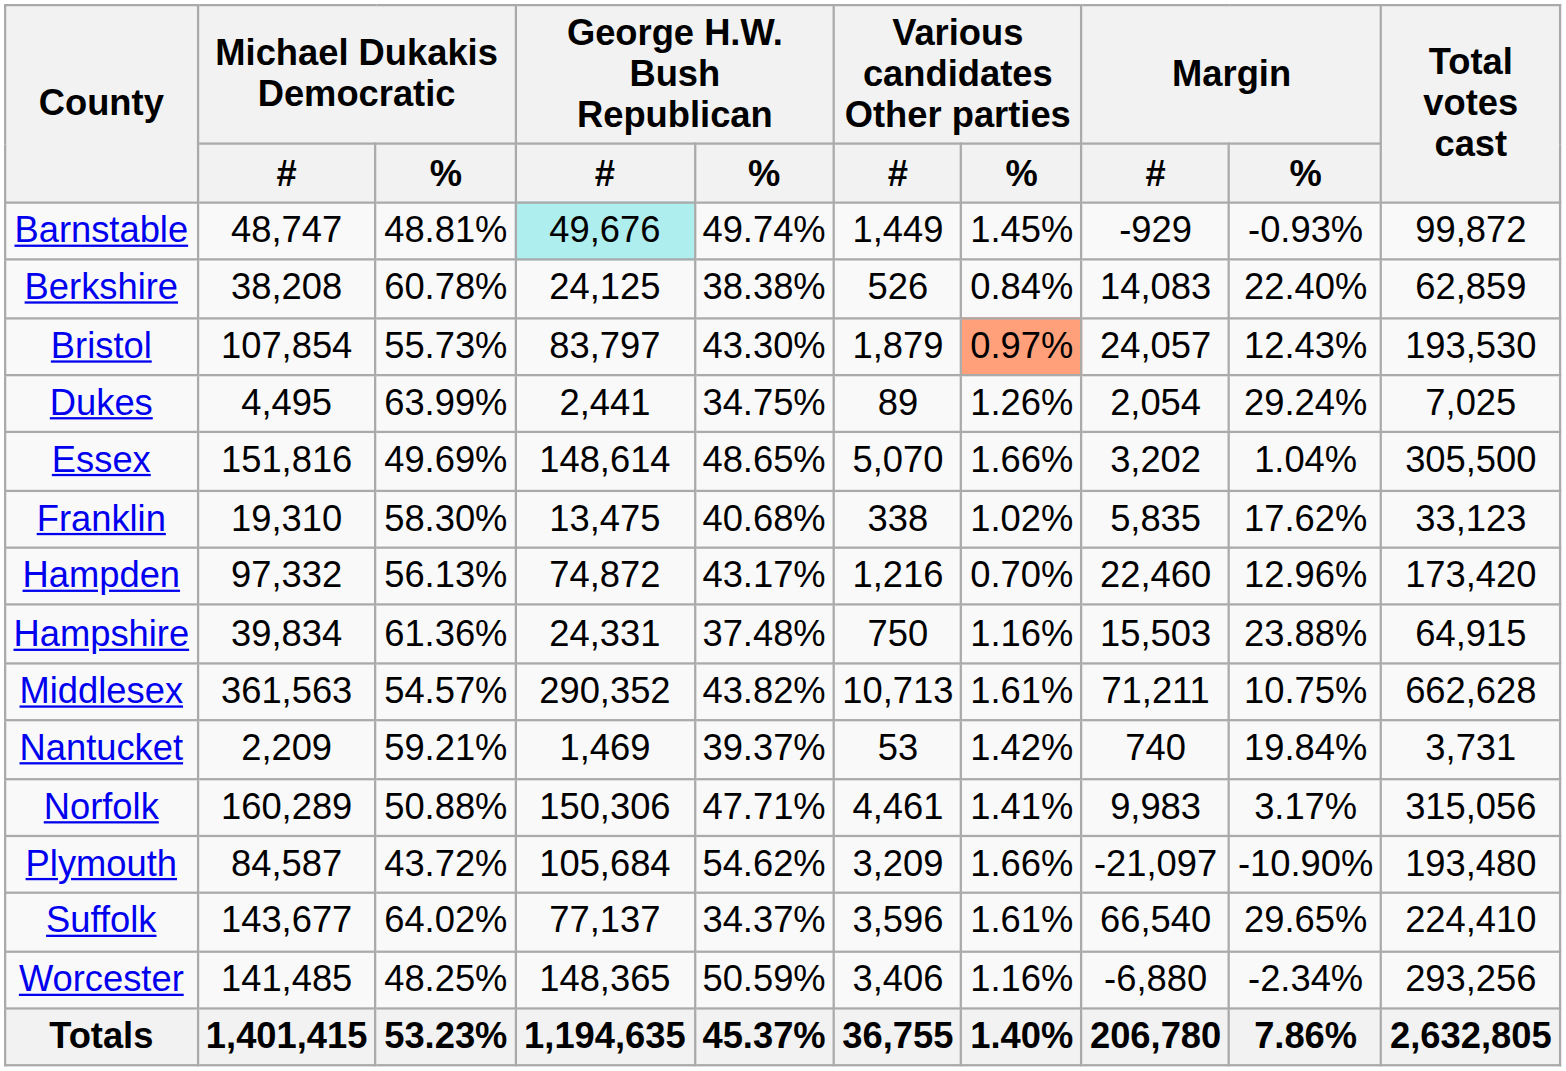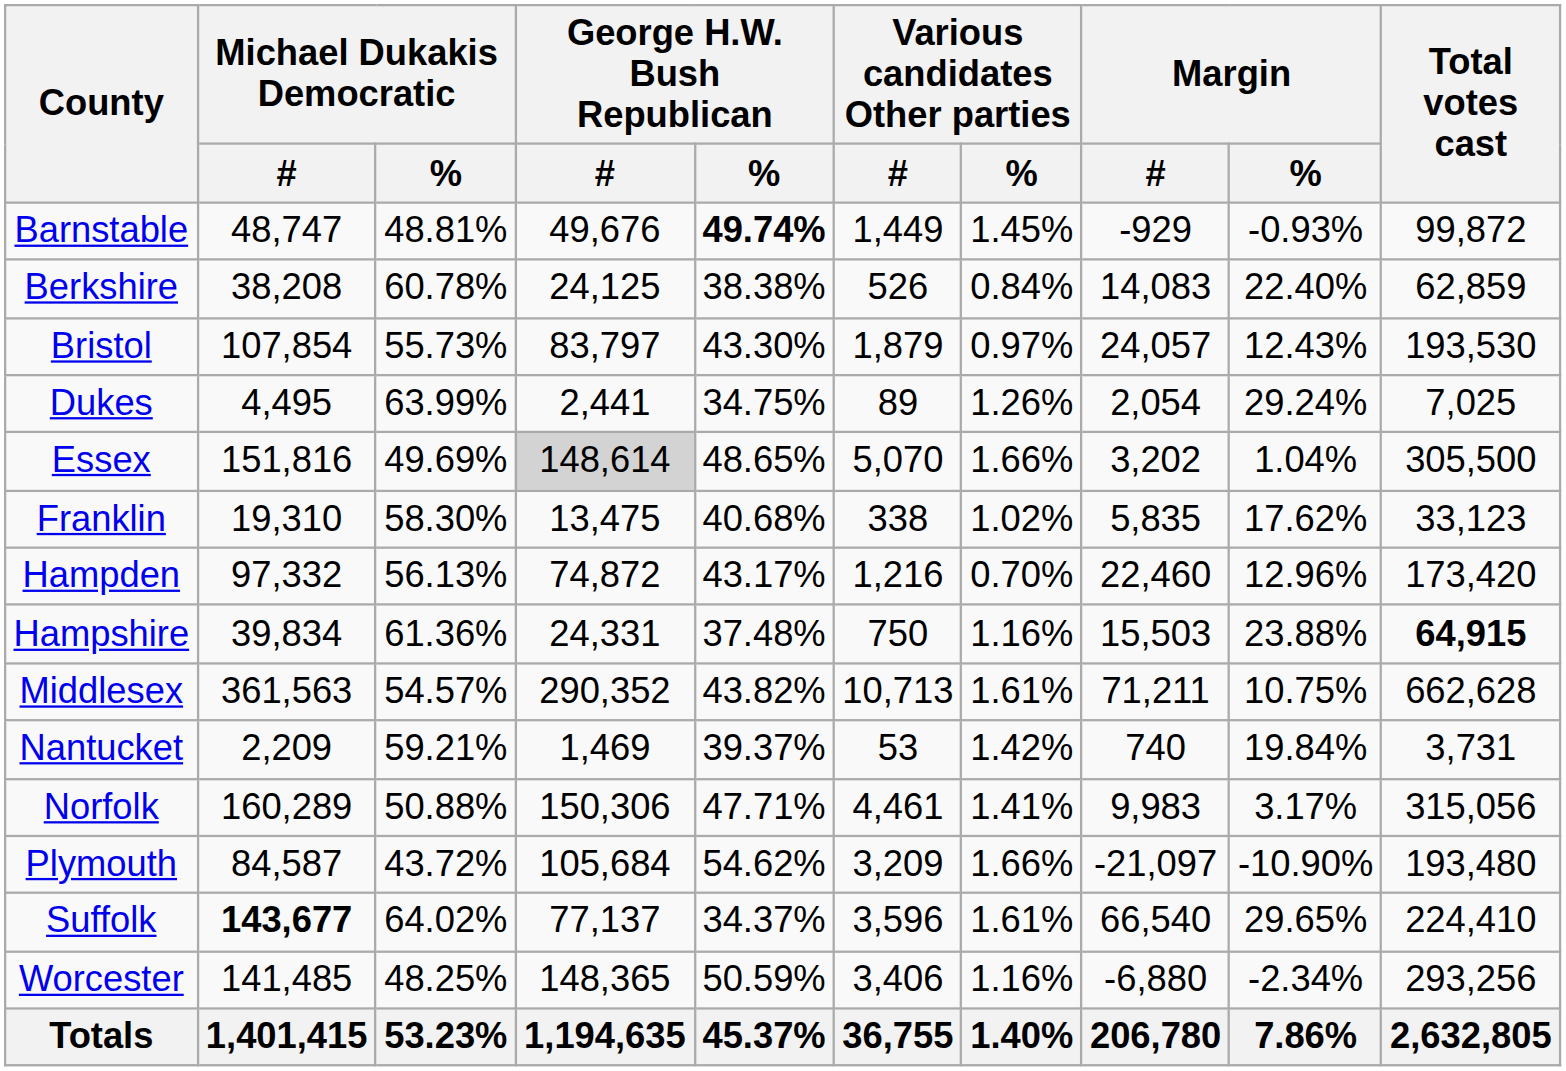(605, 230) paleturquoise background -> (605, 230) no background
(764, 230) normal -> (764, 230) bold
(1022, 345) lightsalmon background -> (1022, 345) no background
(605, 460) no background -> (605, 460) lightgrey background
(1471, 633) normal -> (1471, 633) bold
(287, 921) normal -> (287, 921) bold
